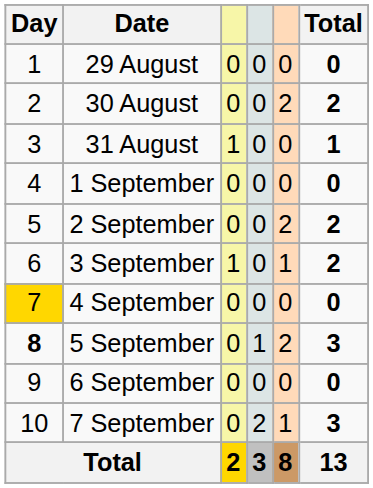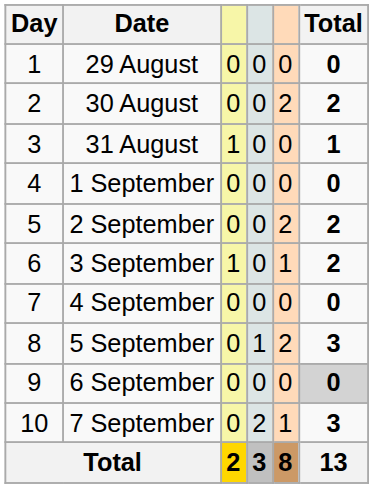(34, 303) gold background -> (34, 303) no background
(34, 343) bold -> (34, 343) normal
(334, 383) no background -> (334, 383) lightgrey background
